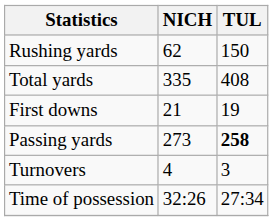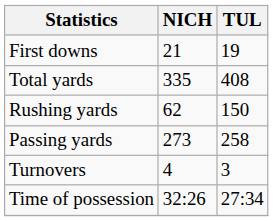rows swapped: (53, 110) <-> (63, 50)
(235, 140) bold -> (235, 140) normal
